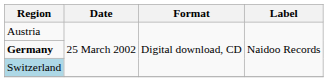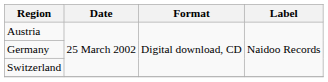(30, 49) bold -> (28, 49) normal
(34, 67) lightblue background -> (34, 67) no background
